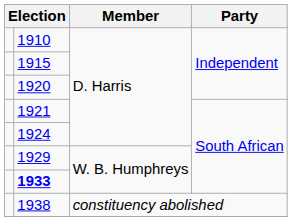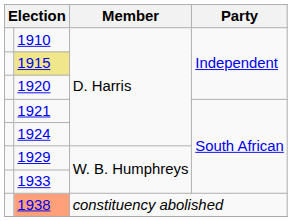(34, 63) no background -> (34, 63) khaki background
(34, 181) bold -> (34, 181) normal
(34, 205) no background -> (34, 205) lightsalmon background
